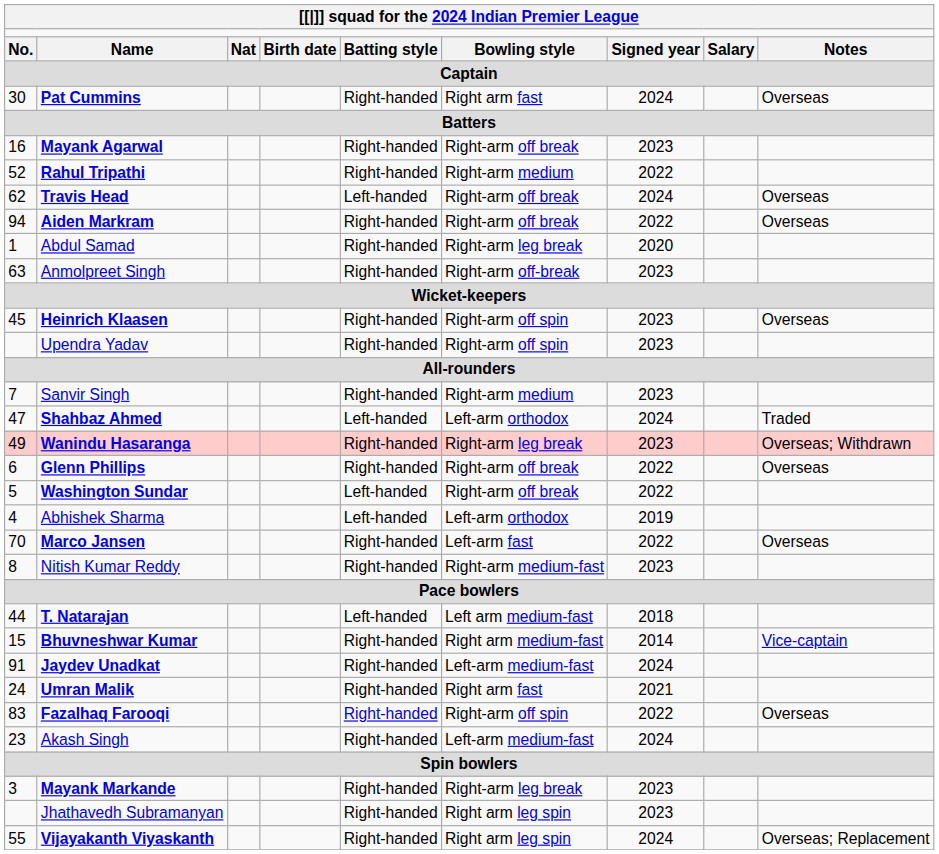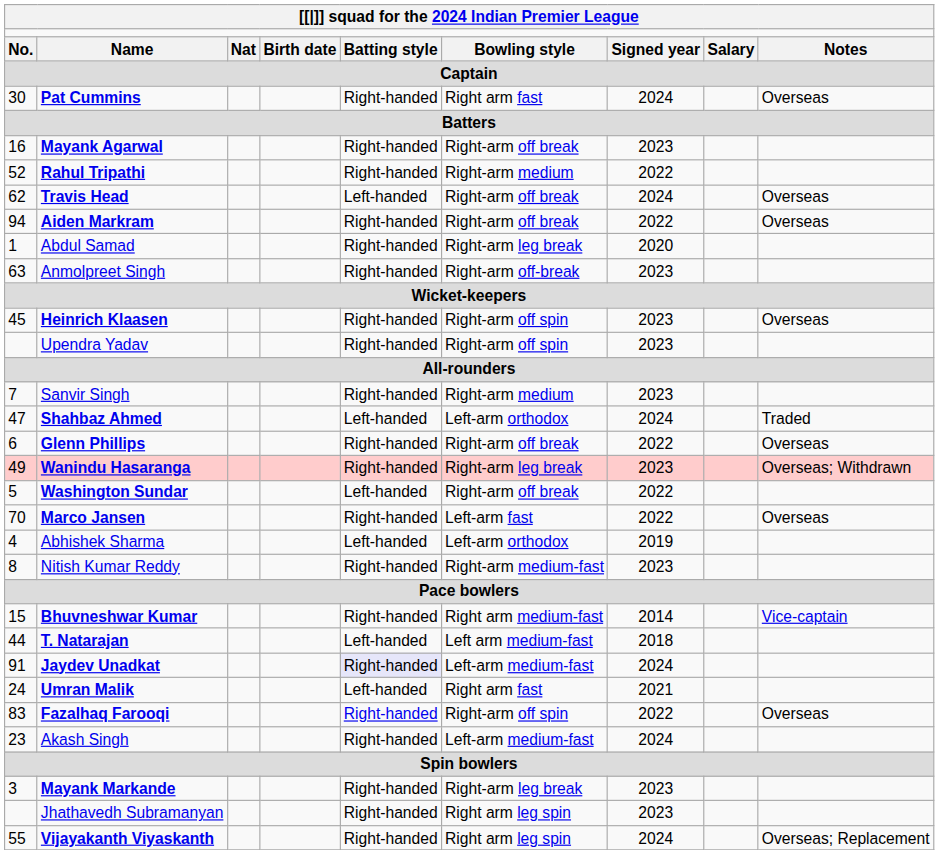rows swapped: (93, 468) <-> (116, 443)
rows swapped: (93, 542) <-> (103, 517)
rows swapped: (119, 640) <-> (85, 616)
(391, 665) no background -> (391, 665) lavender background
(391, 690) Right-handed -> (385, 690) Left-handed
